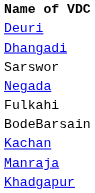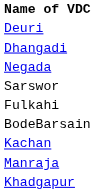(32, 67) Sarswor -> (28, 67) Negada
(28, 86) Negada -> (32, 86) Sarswor
